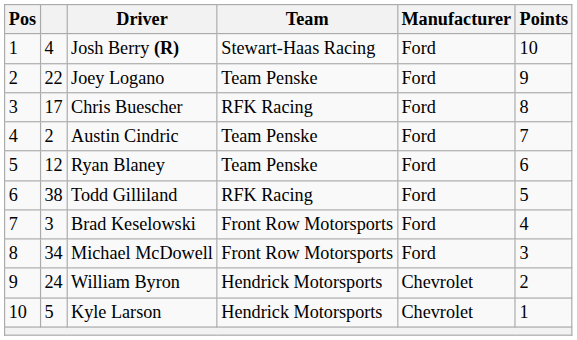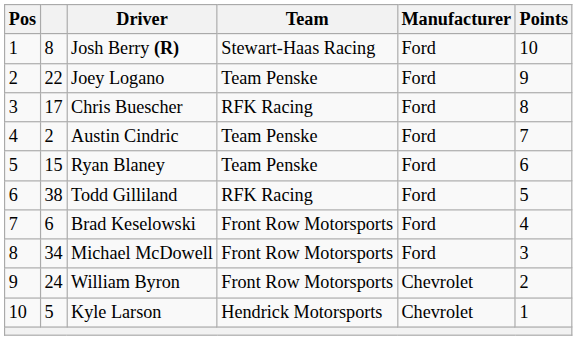(49, 48) 4 -> (49, 48) 8
(54, 165) 12 -> (54, 165) 15
(49, 223) 3 -> (49, 223) 6
(302, 282) Hendrick Motorsports -> (307, 282) Front Row Motorsports
